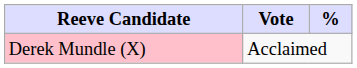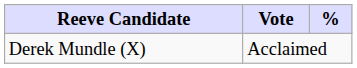(77, 48) pink background -> (77, 48) no background
